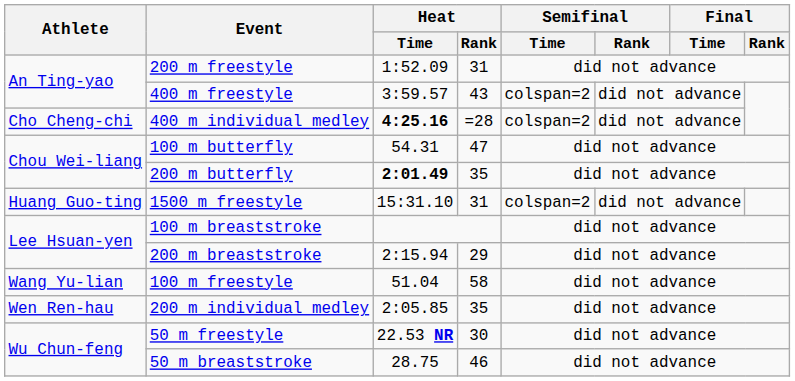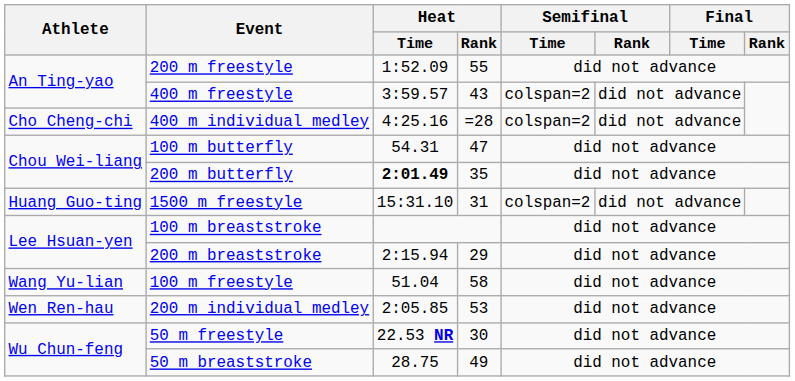(479, 68) 31 -> (479, 68) 55
(415, 122) bold -> (415, 122) normal
(479, 309) 35 -> (479, 309) 53
(479, 362) 46 -> (479, 362) 49
